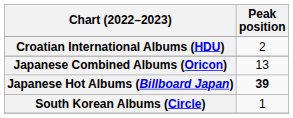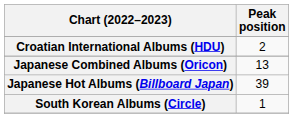(262, 84) bold -> (262, 84) normal
